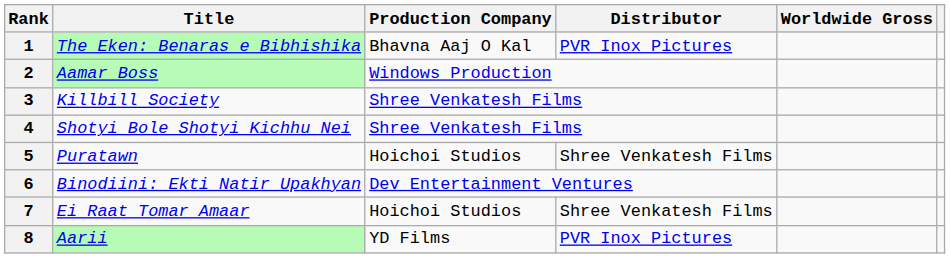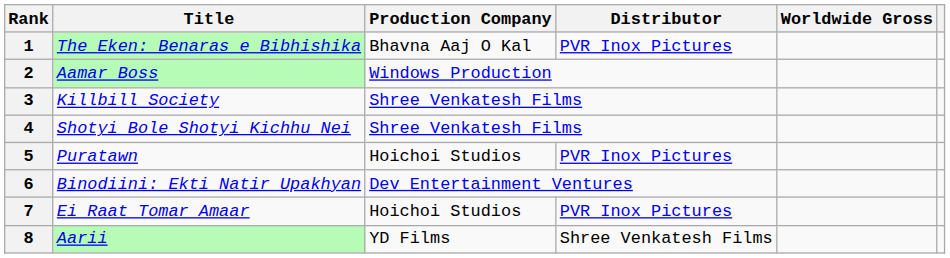(666, 156) Shree Venkatesh Films -> (646, 156) PVR Inox Pictures
(666, 211) Shree Venkatesh Films -> (646, 211) PVR Inox Pictures
(646, 239) PVR Inox Pictures -> (666, 239) Shree Venkatesh Films
